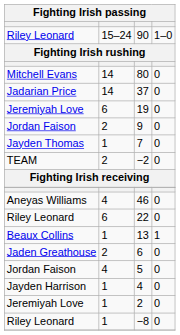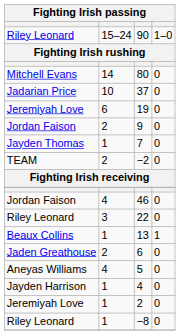(107, 92) 14 -> (107, 92) 10
(47, 200) Aneyas Williams -> (41, 200) Jordan Faison
(104, 217) 6 -> (104, 217) 3
(41, 269) Jordan Faison -> (47, 269) Aneyas Williams
